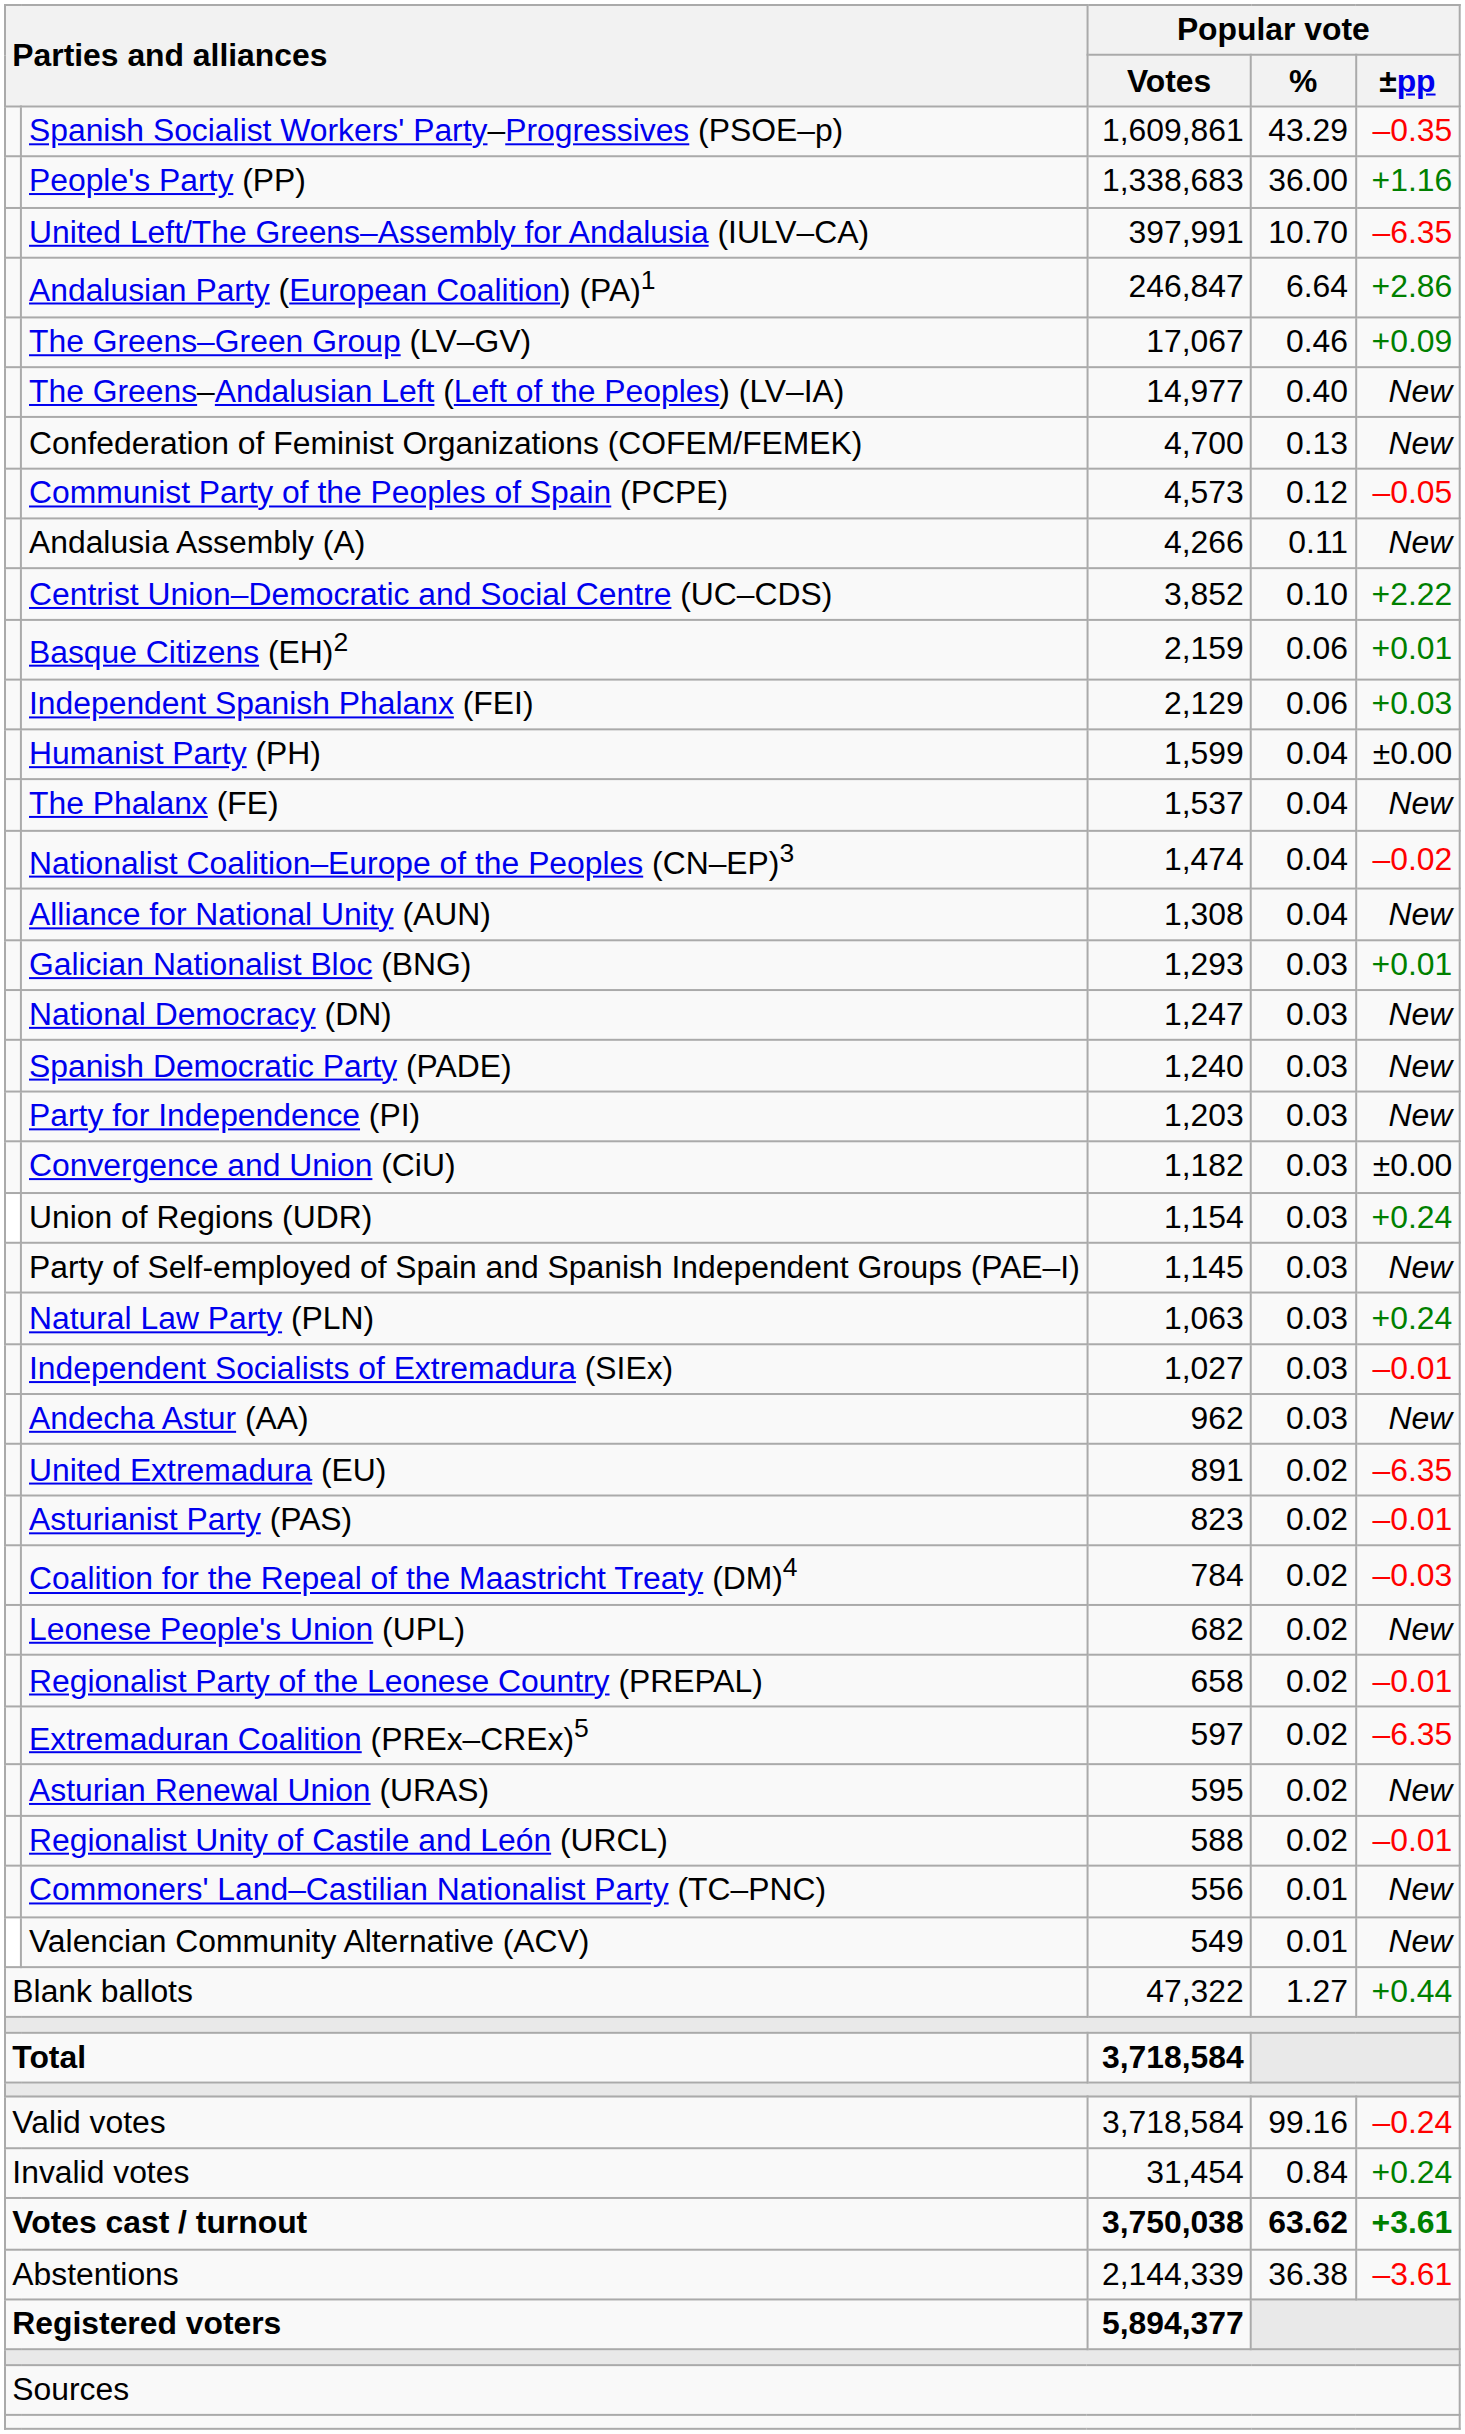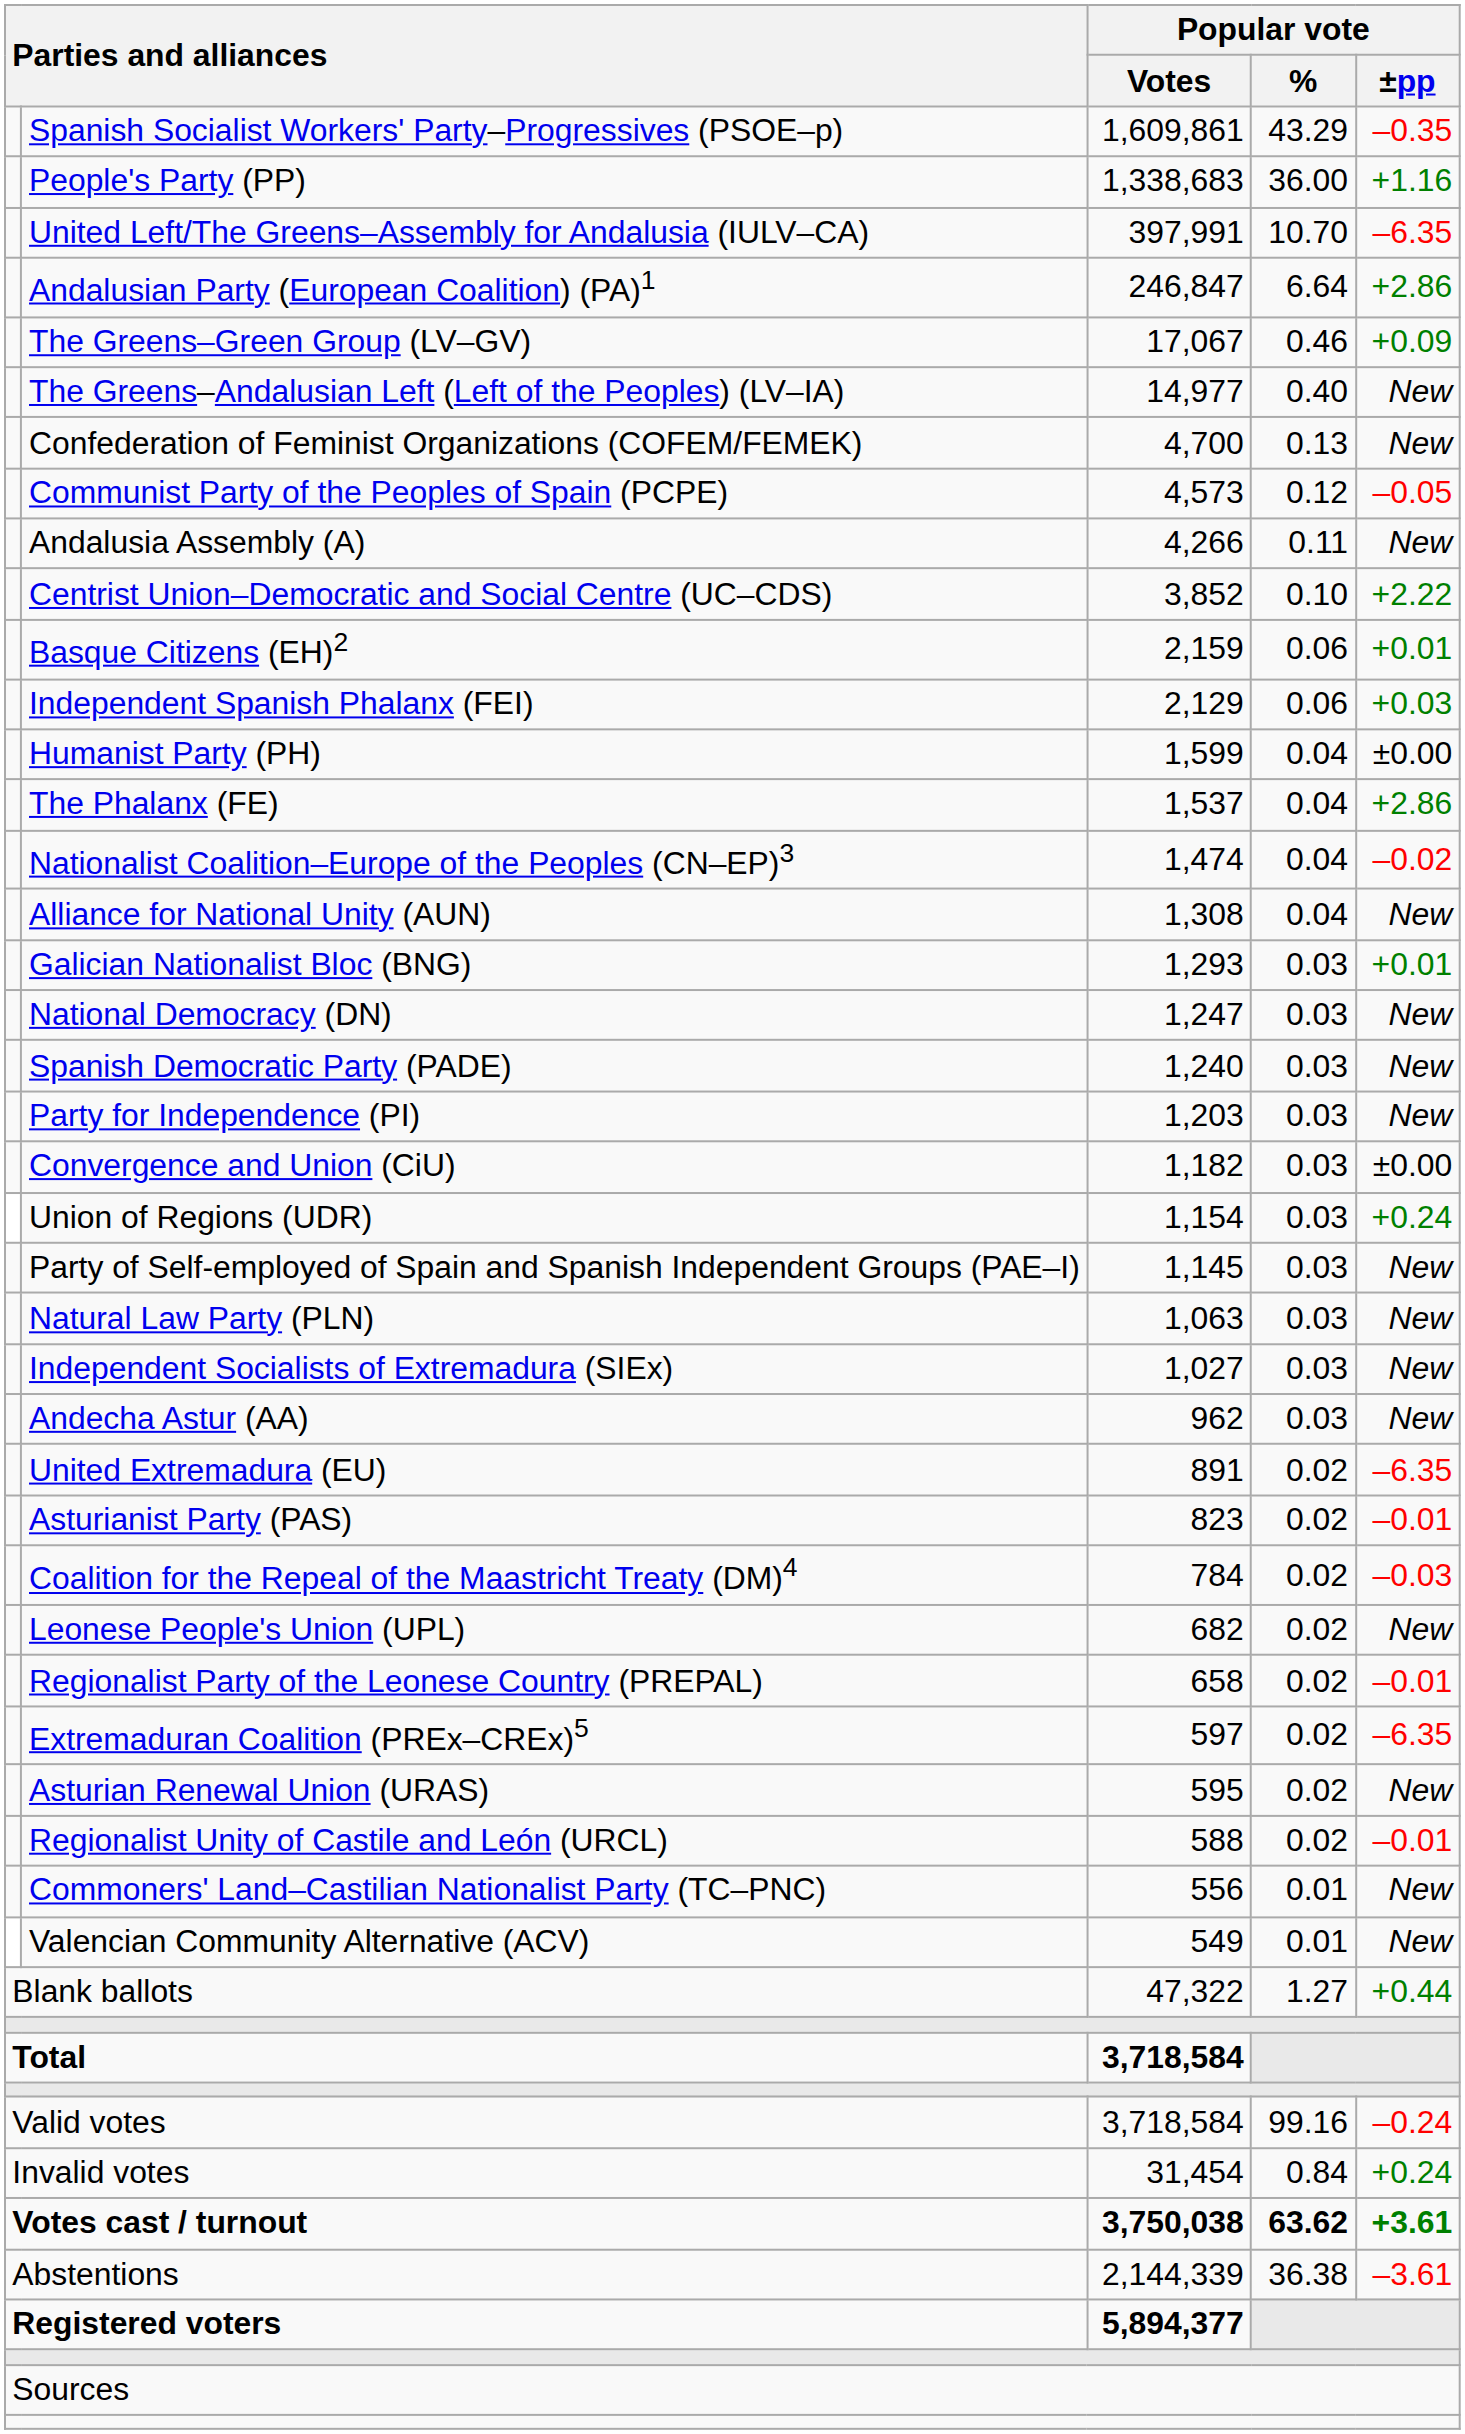(1420, 804) New -> (1412, 804) +2.86
(1412, 1317) +0.24 -> (1420, 1317) New
(1412, 1368) –0.01 -> (1420, 1368) New
